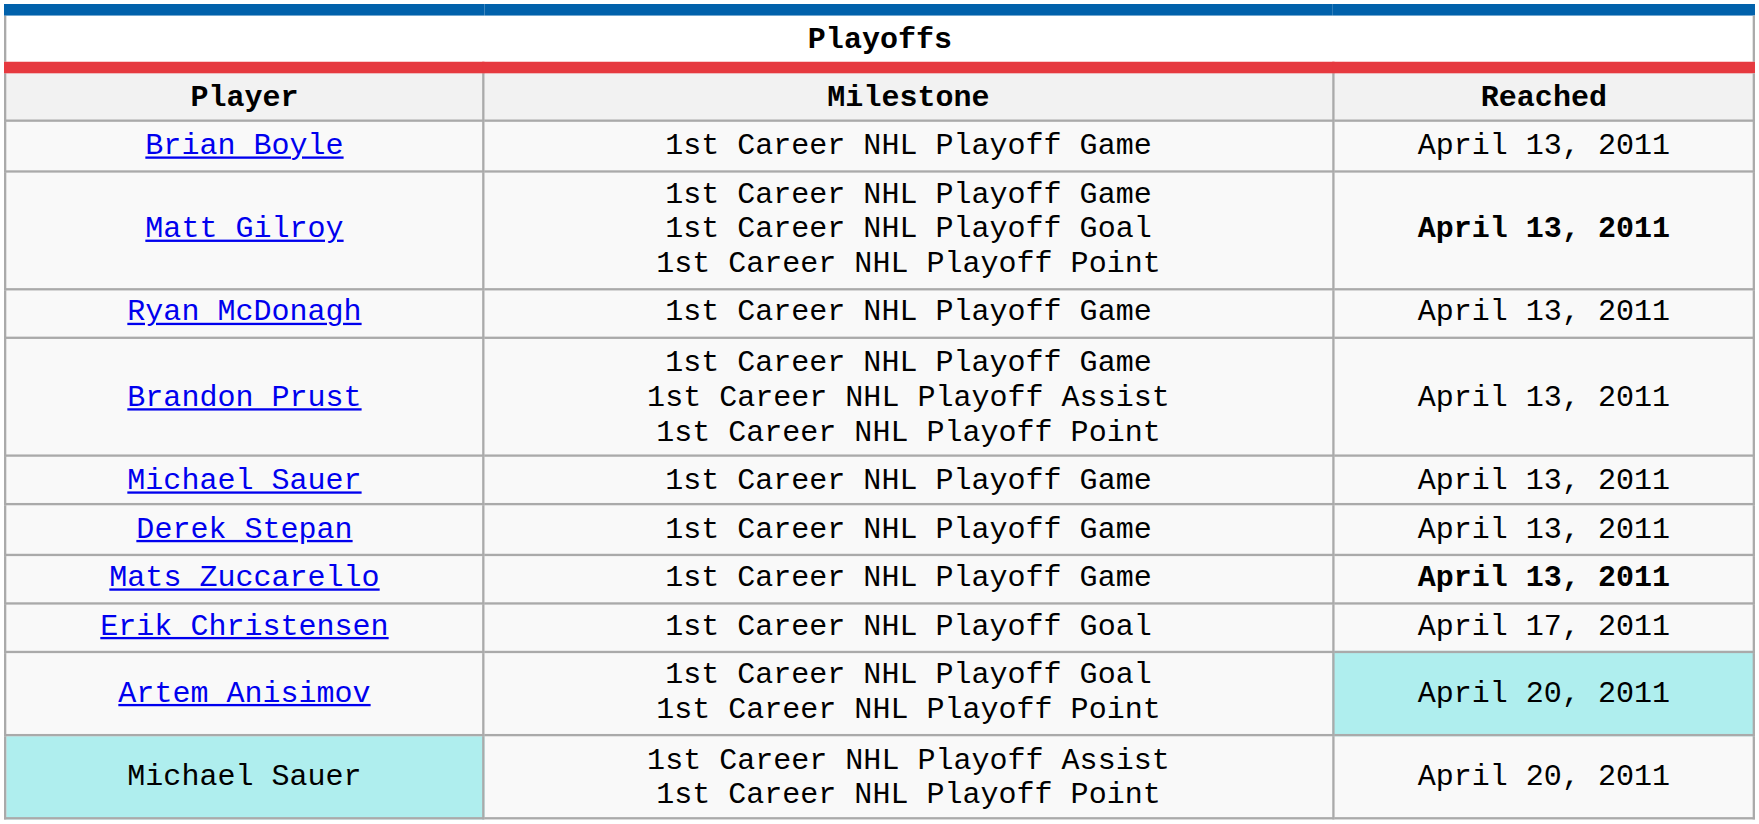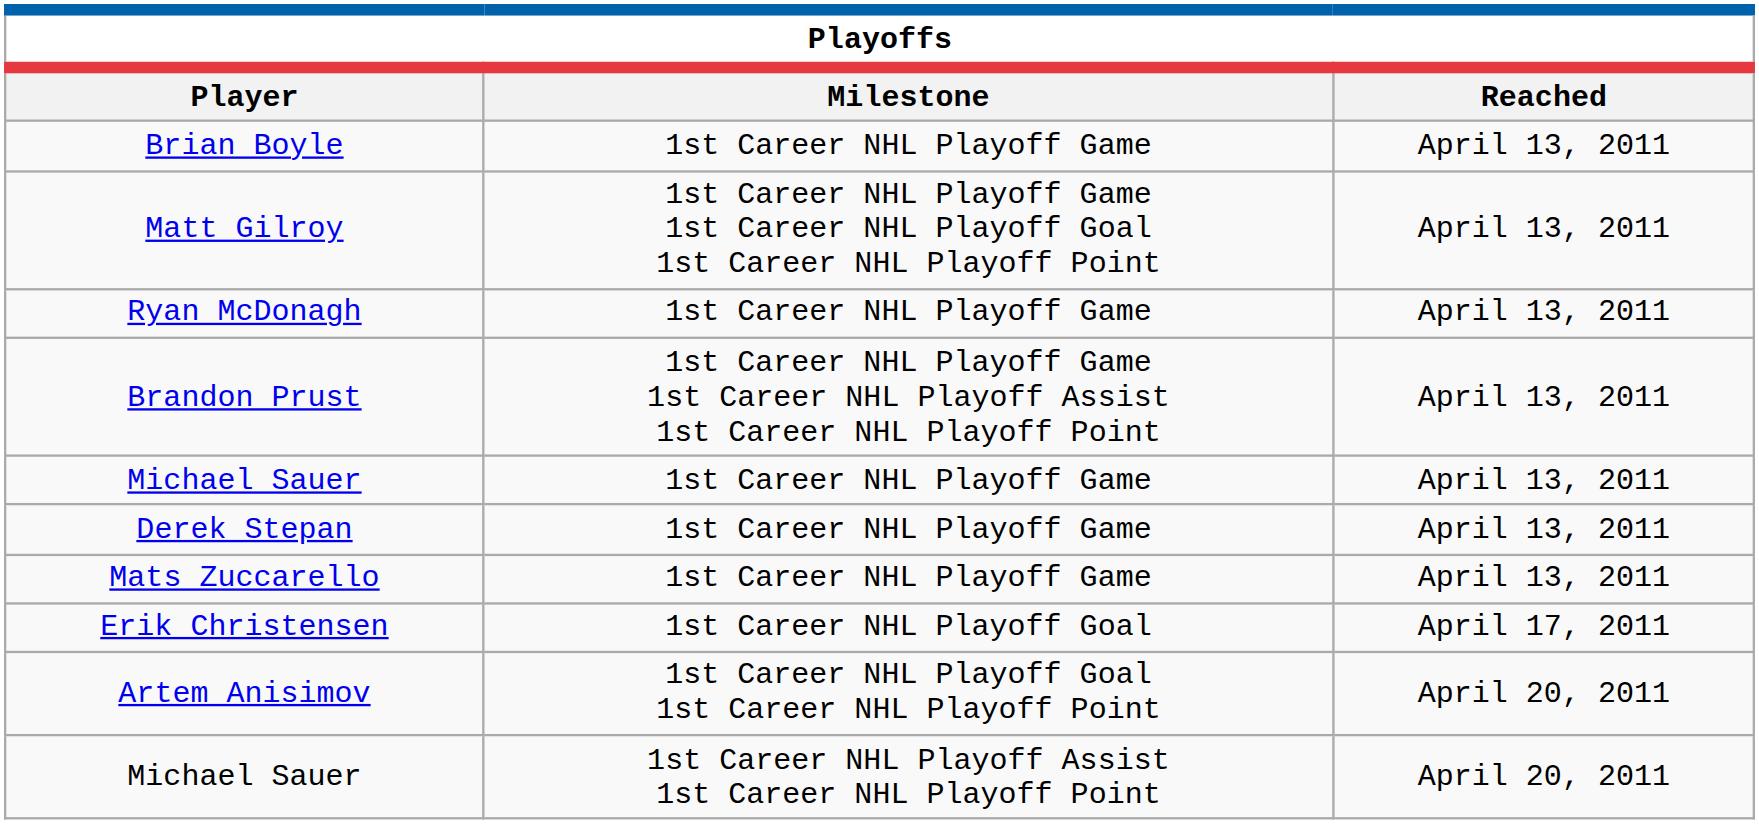(1544, 230) bold -> (1544, 230) normal
(1544, 578) bold -> (1544, 578) normal
(1544, 693) paleturquoise background -> (1544, 693) no background
(244, 777) paleturquoise background -> (244, 777) no background
